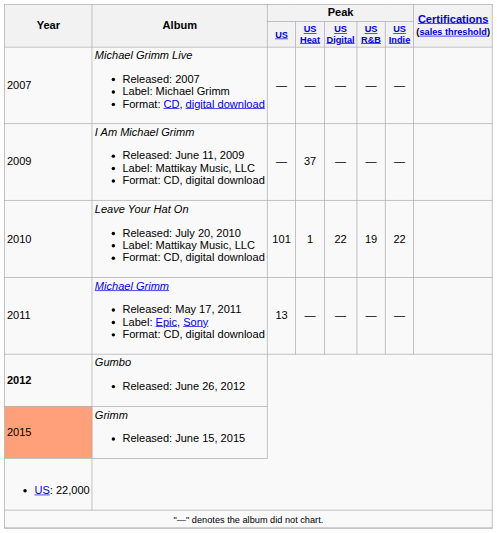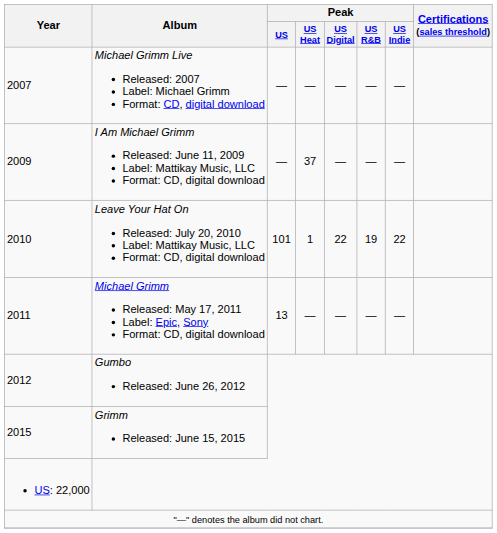(19, 380) bold -> (19, 380) normal
(19, 432) lightsalmon background -> (19, 432) no background
